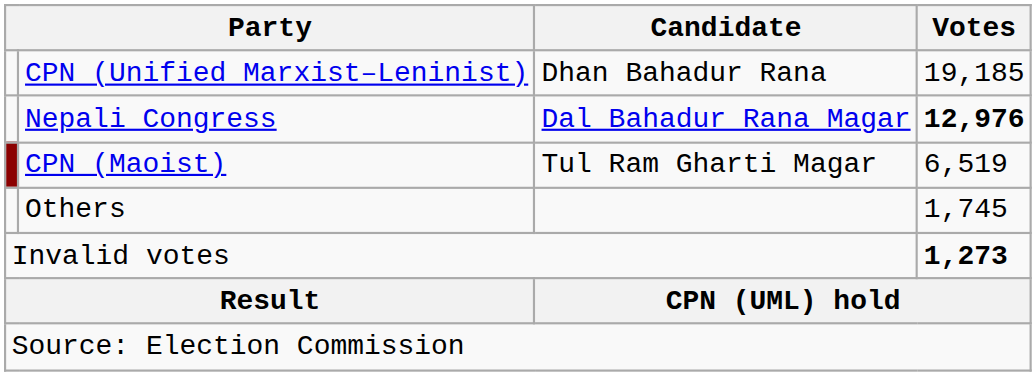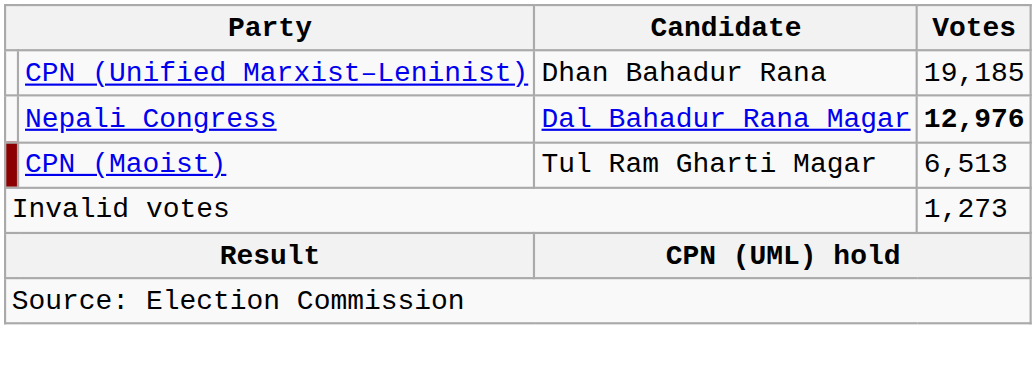(966, 165) 6,519 -> (966, 165) 6,513
- row: (75, 210)
(966, 256) bold -> (966, 210) normal
